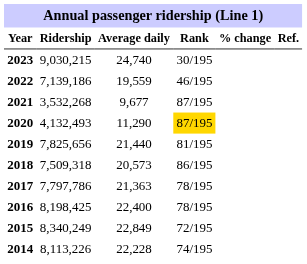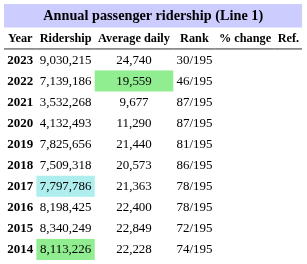(134, 81) no background -> (134, 81) lightgreen background
(194, 123) gold background -> (194, 123) no background
(66, 186) no background -> (66, 186) paleturquoise background
(66, 249) no background -> (66, 249) lightgreen background
